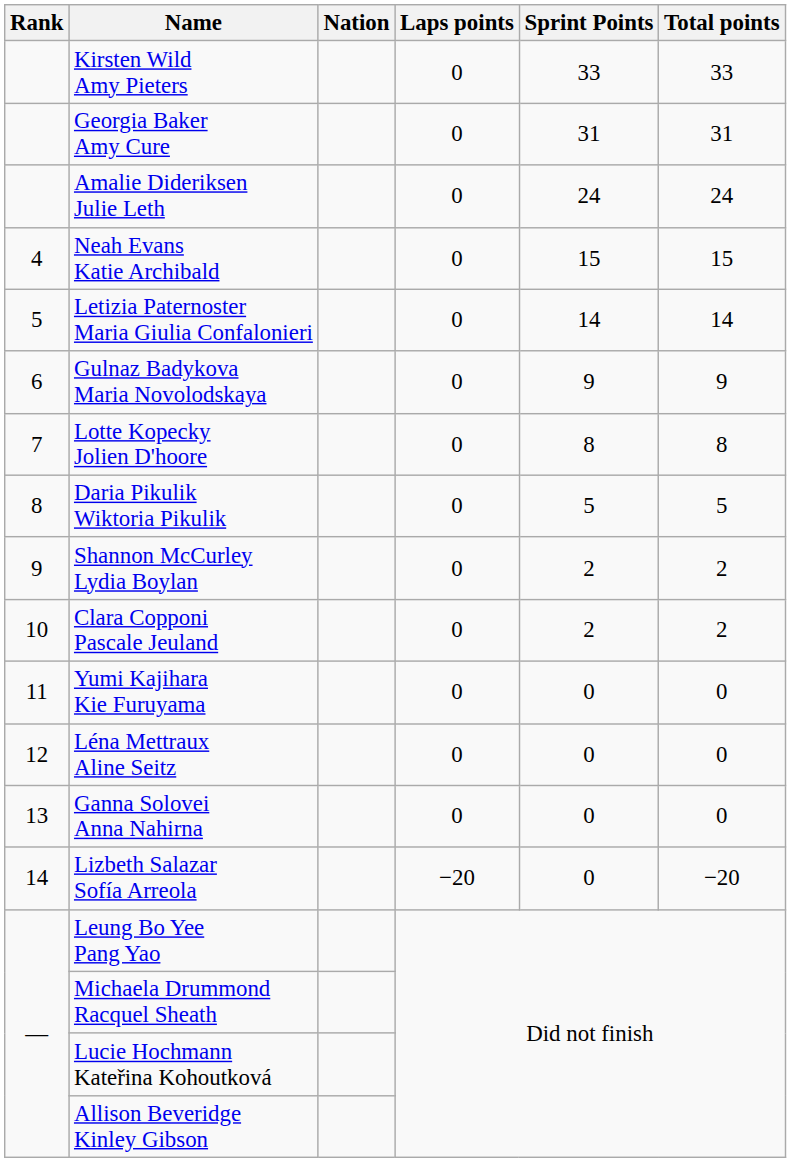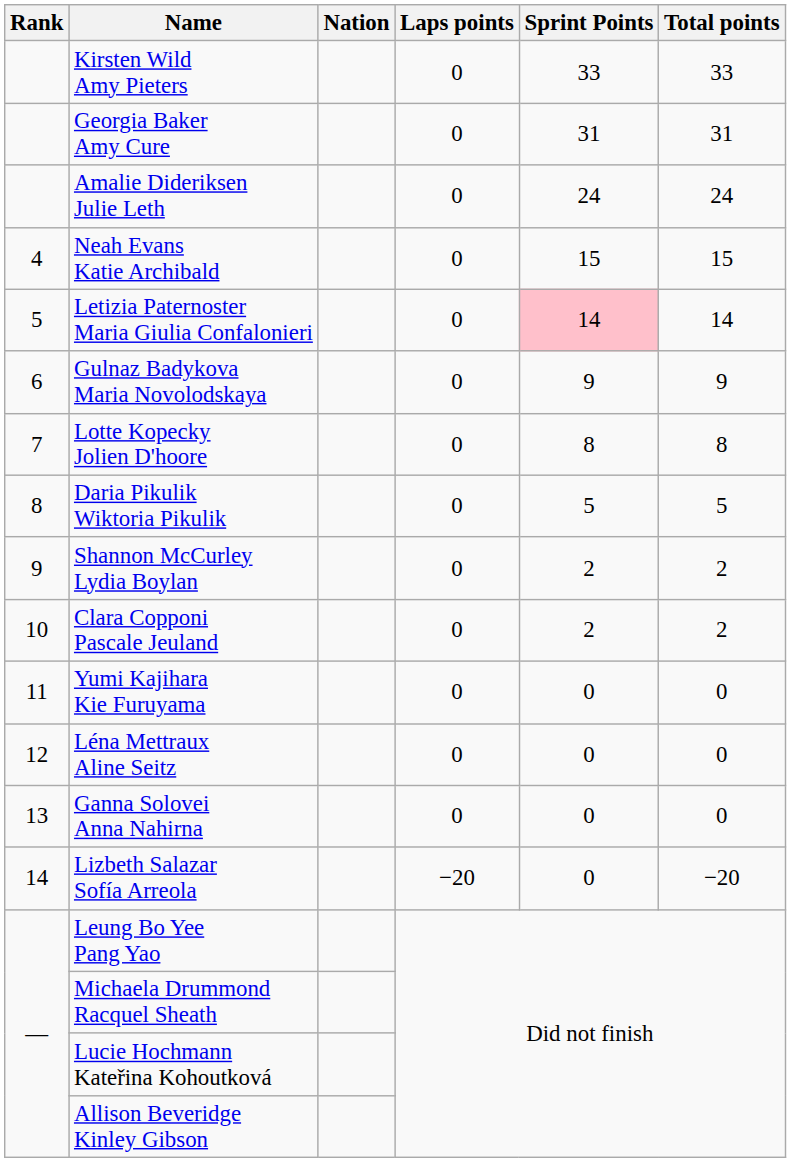(589, 319) no background -> (589, 319) pink background
